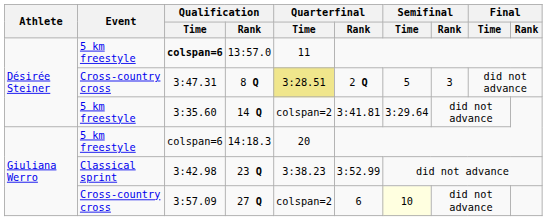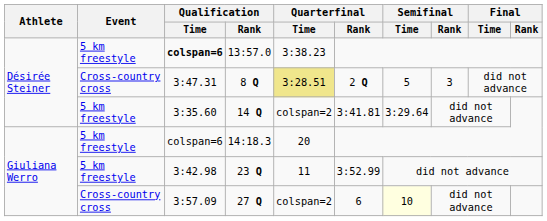(304, 52) 11 -> (304, 52) 3:38.23
(108, 171) Classical sprint -> (108, 171) 5 km freestyle
(304, 171) 3:38.23 -> (304, 171) 11
